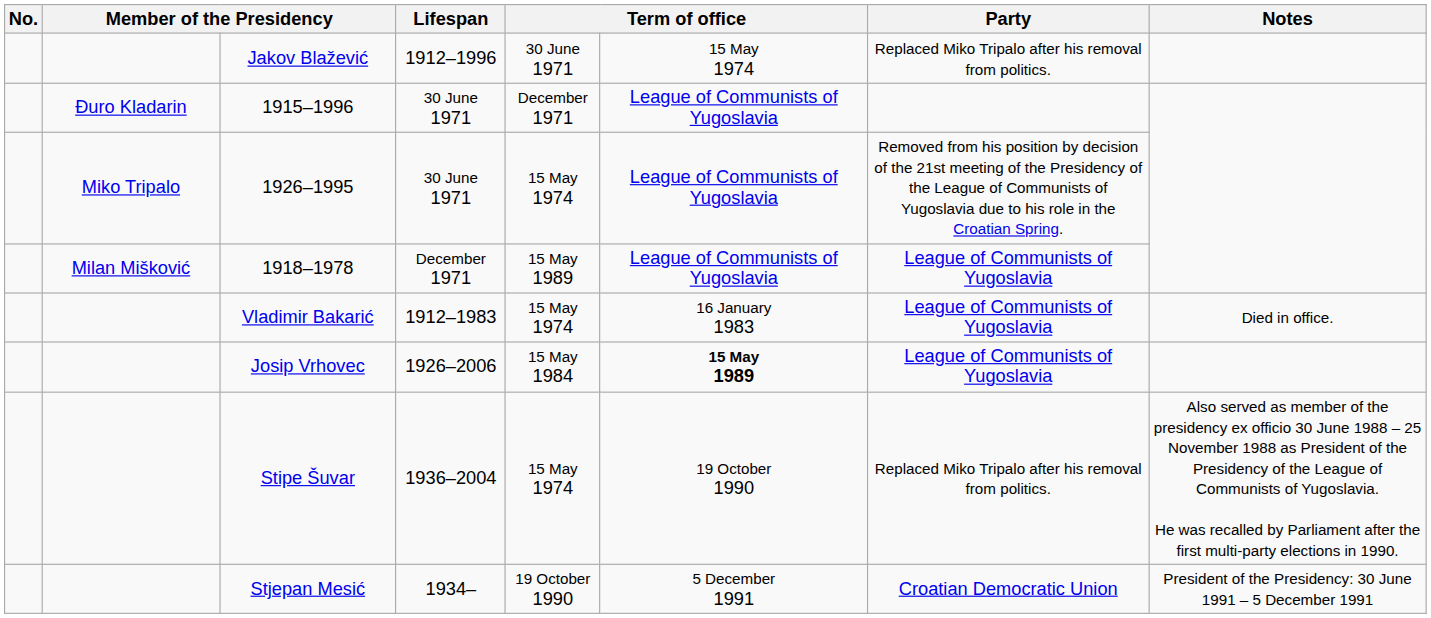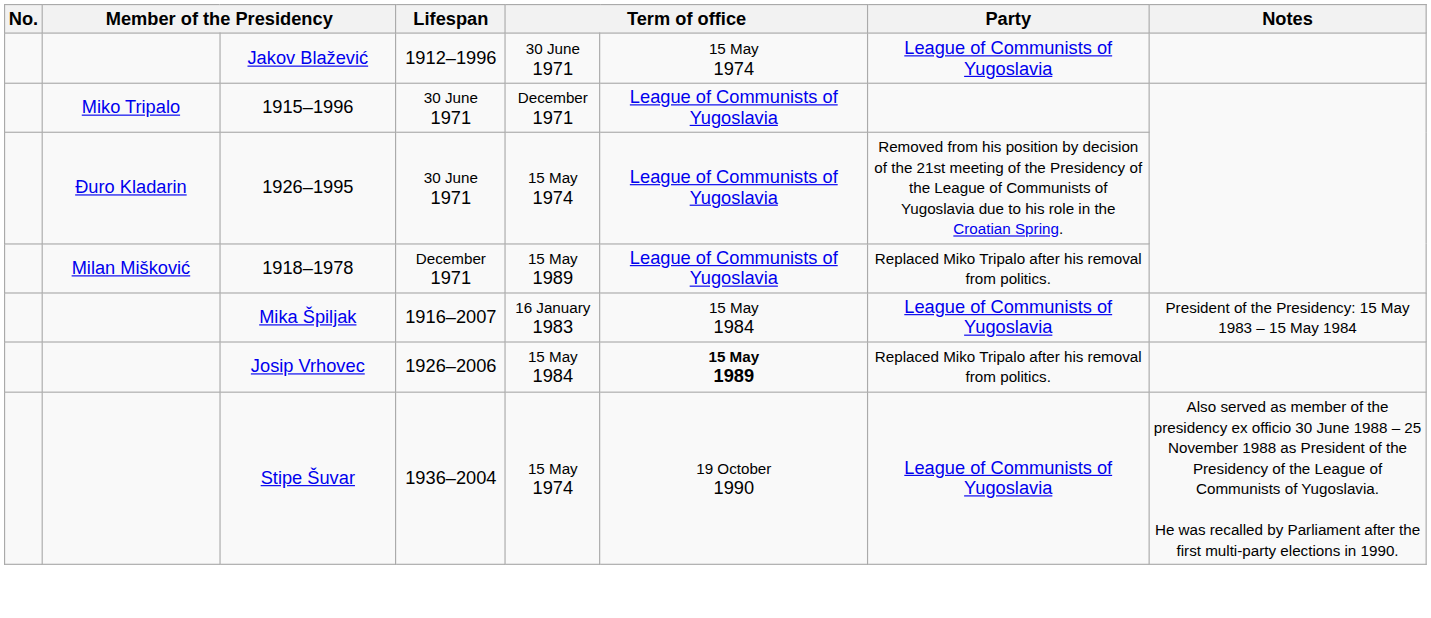(1008, 59) Replaced Miko Tripalo after his removal from politics. -> (1008, 58) League of Communists of Yugoslavia
(131, 107) Đuro Kladarin -> (131, 107) Miko Tripalo
(131, 187) Miko Tripalo -> (131, 187) Đuro Kladarin
(1008, 268) League of Communists of Yugoslavia -> (1008, 269) Replaced Miko Tripalo after his removal from politics.
- row: (308, 317)
+ row: (308, 317)
(1008, 366) League of Communists of Yugoslavia -> (1008, 368) Replaced Miko Tripalo after his removal from politics.
(1008, 479) Replaced Miko Tripalo after his removal from politics. -> (1008, 477) League of Communists of Yugoslavia
- row: (308, 588)
